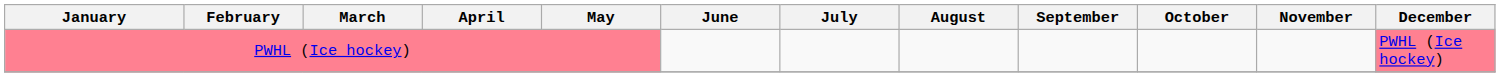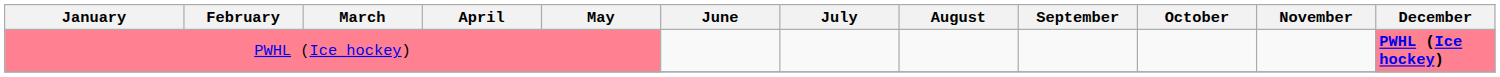(1421, 51) normal -> (1421, 51) bold
